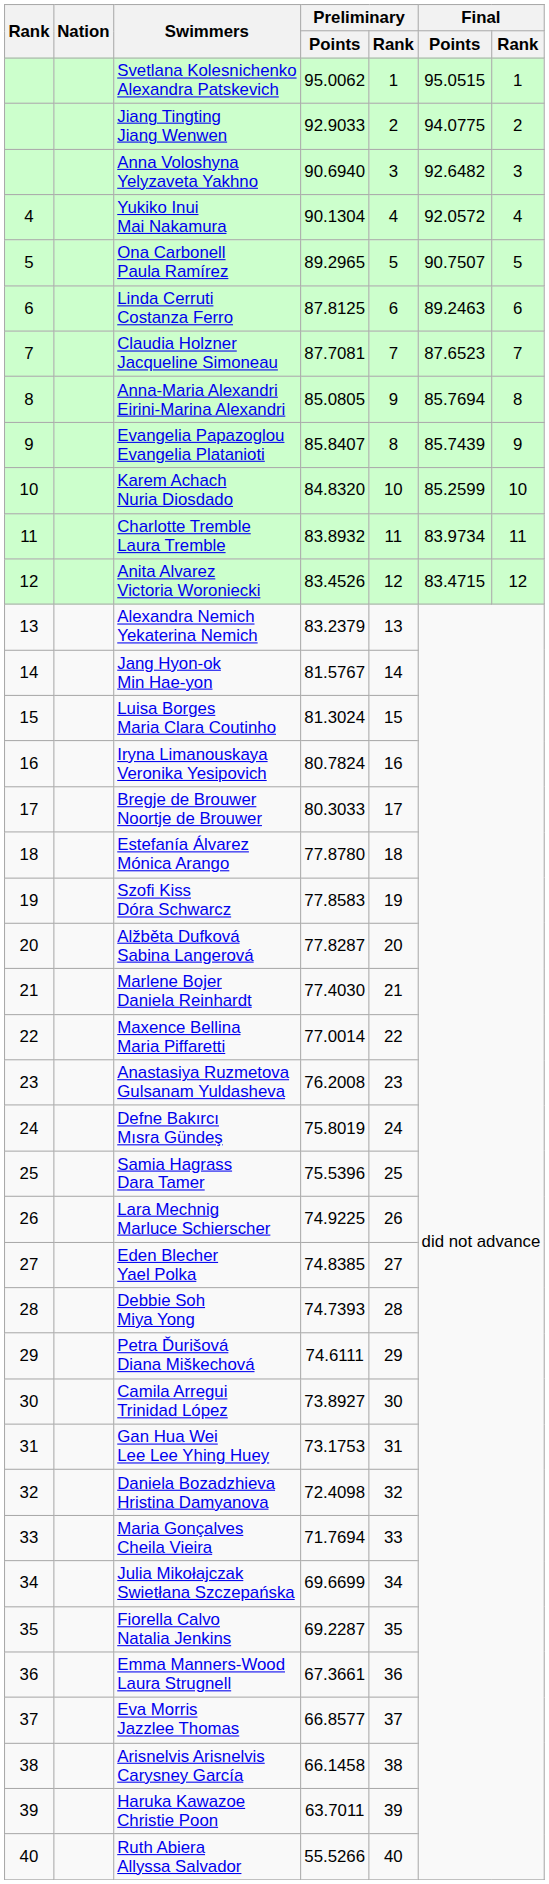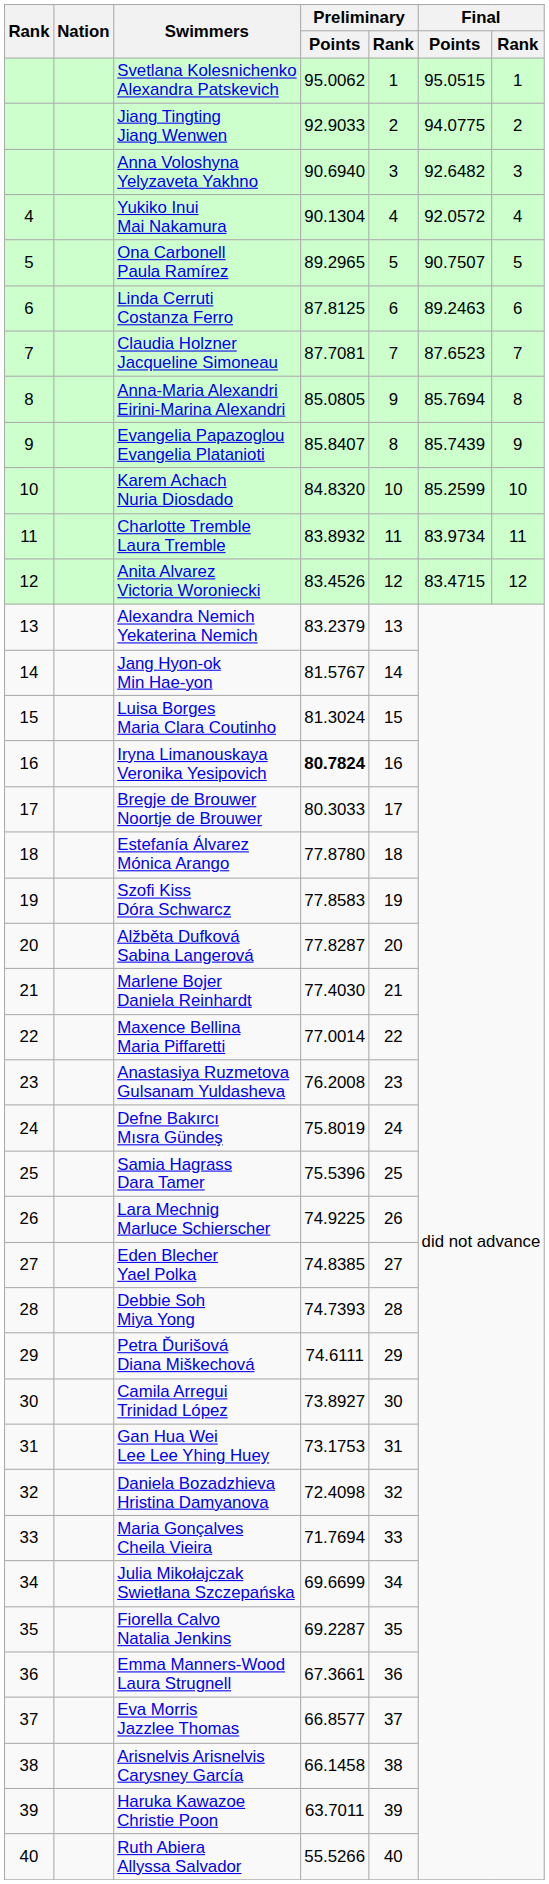(335, 763) normal -> (335, 763) bold
